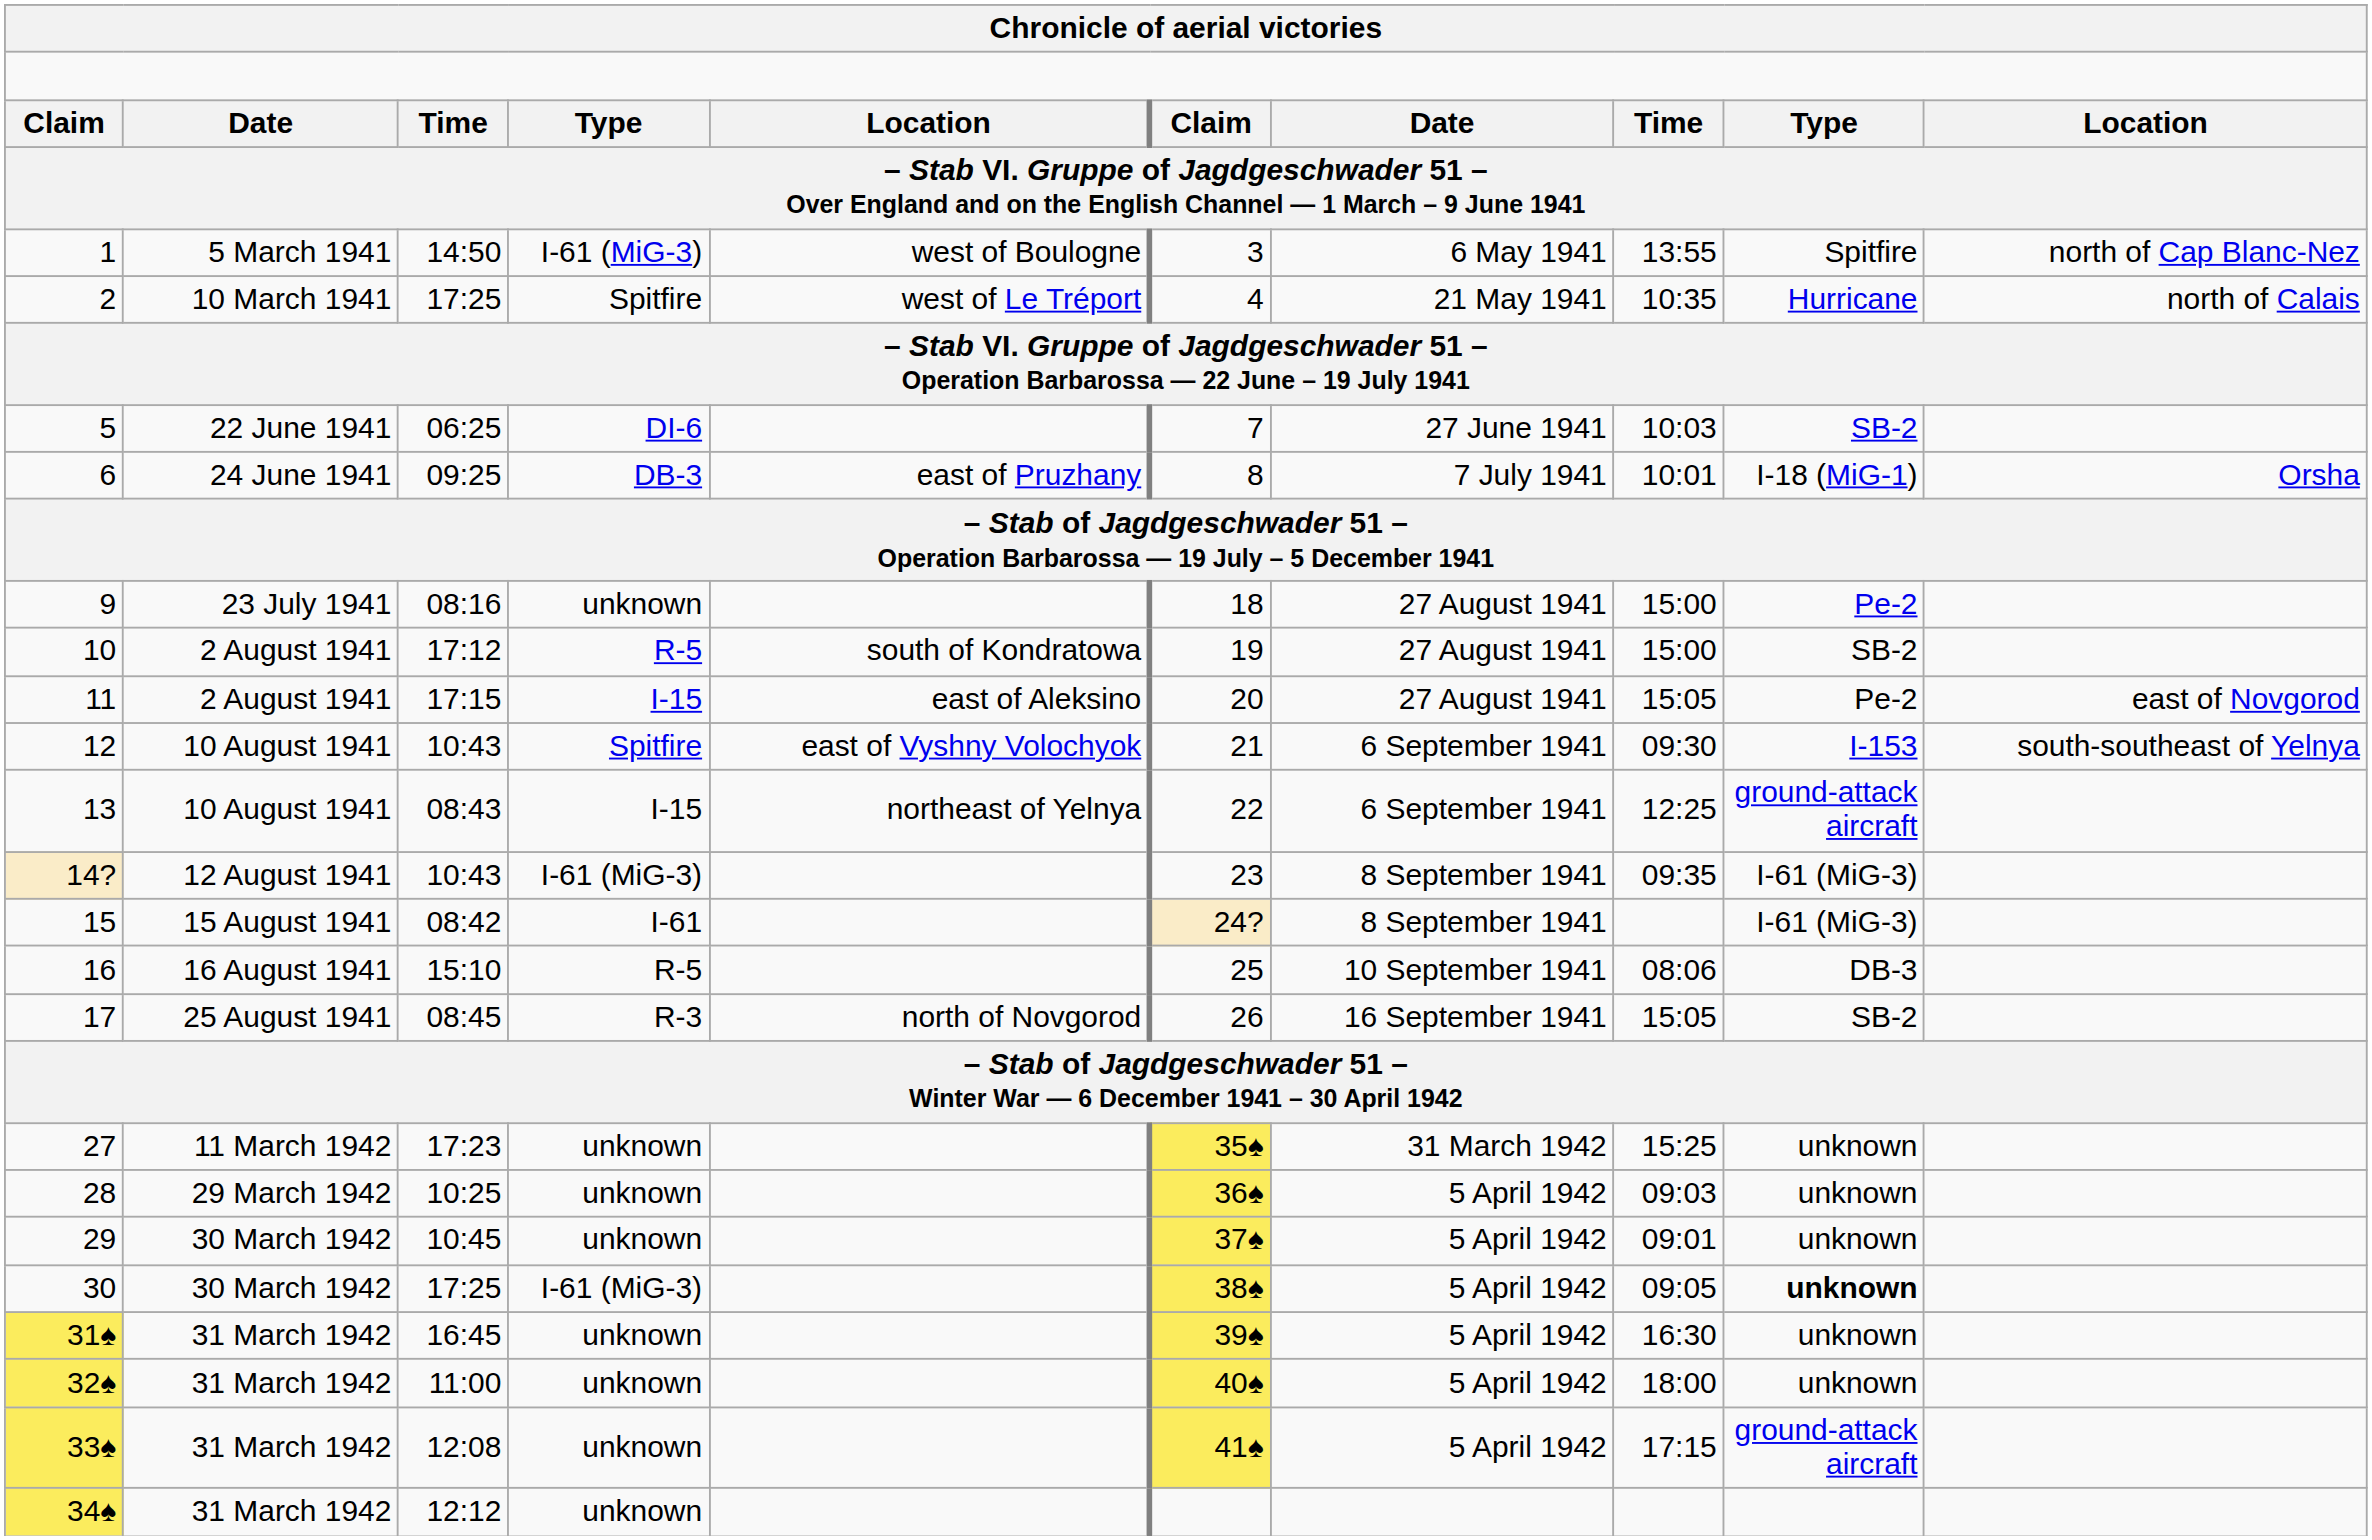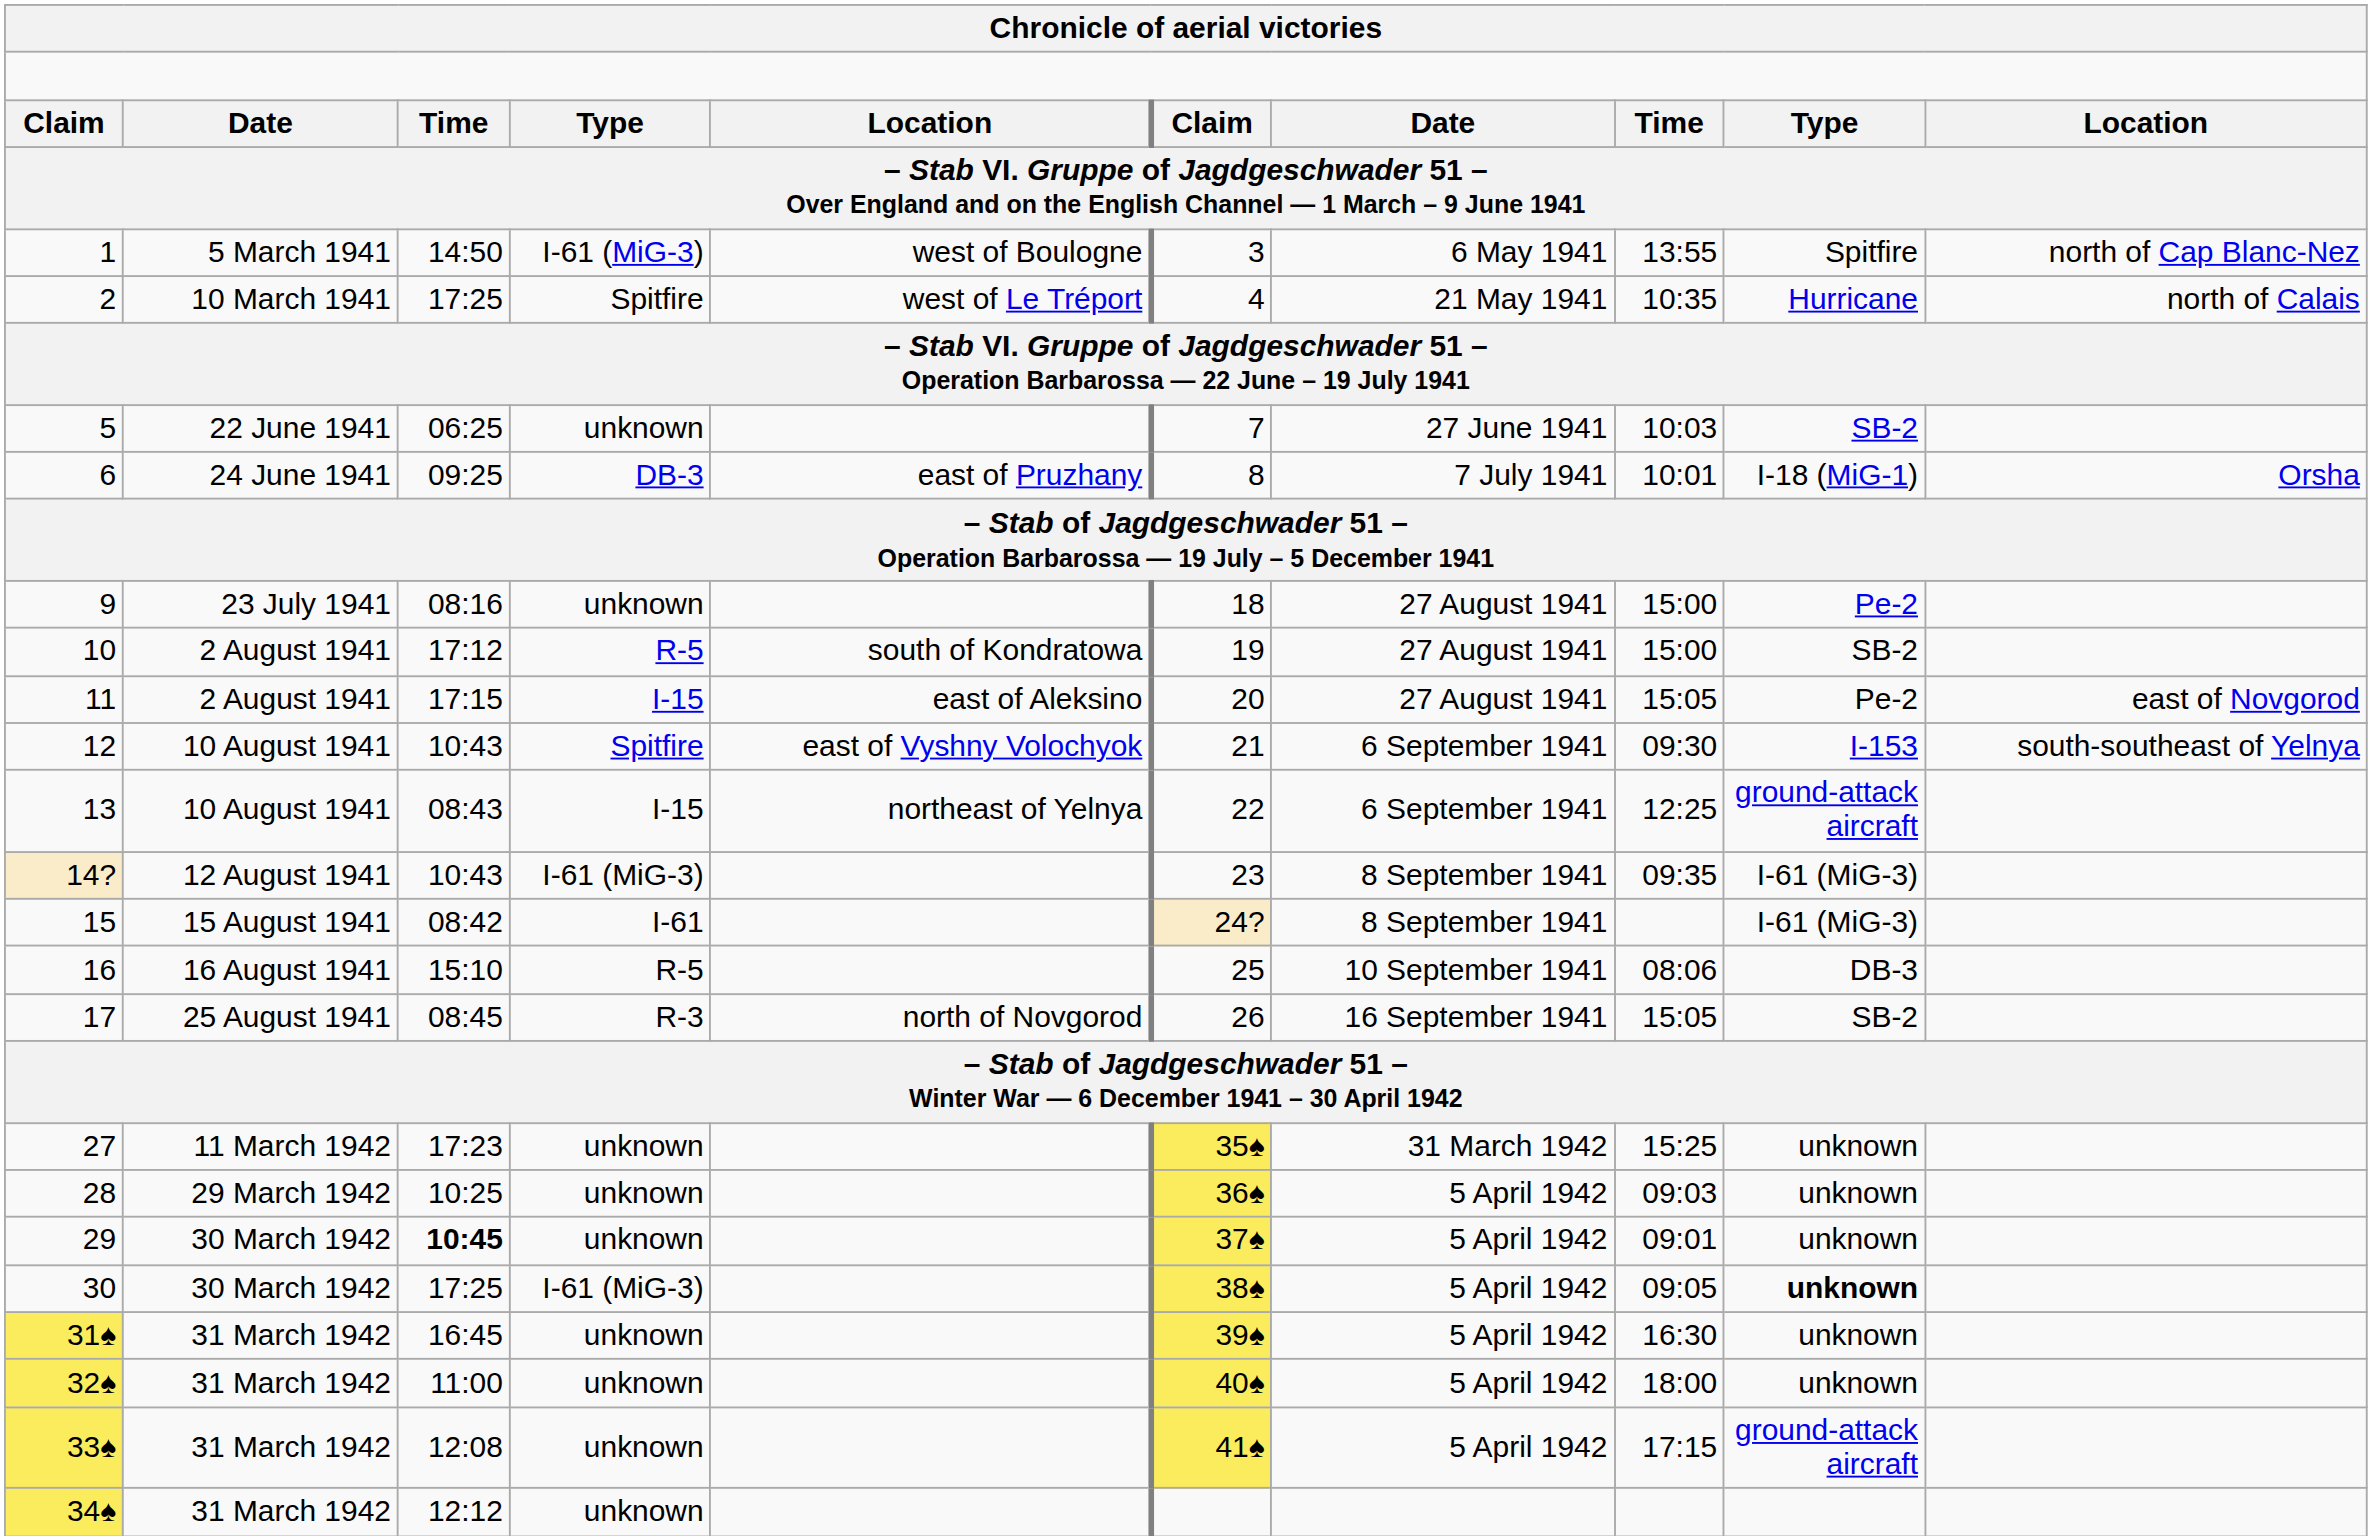(674, 427) DI-6 -> (644, 427) unknown
(464, 1240) normal -> (465, 1240) bold
